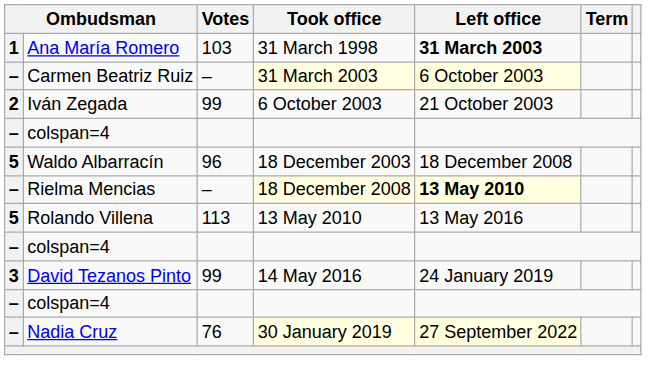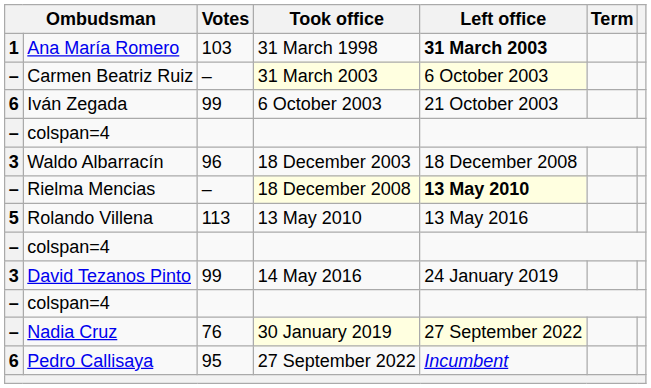(14, 105) 2 -> (14, 105) 6
(14, 161) 5 -> (14, 161) 3
+ row: (90, 360)
